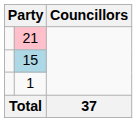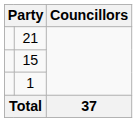(30, 38) pink background -> (30, 38) no background
(30, 60) lightblue background -> (30, 60) no background
